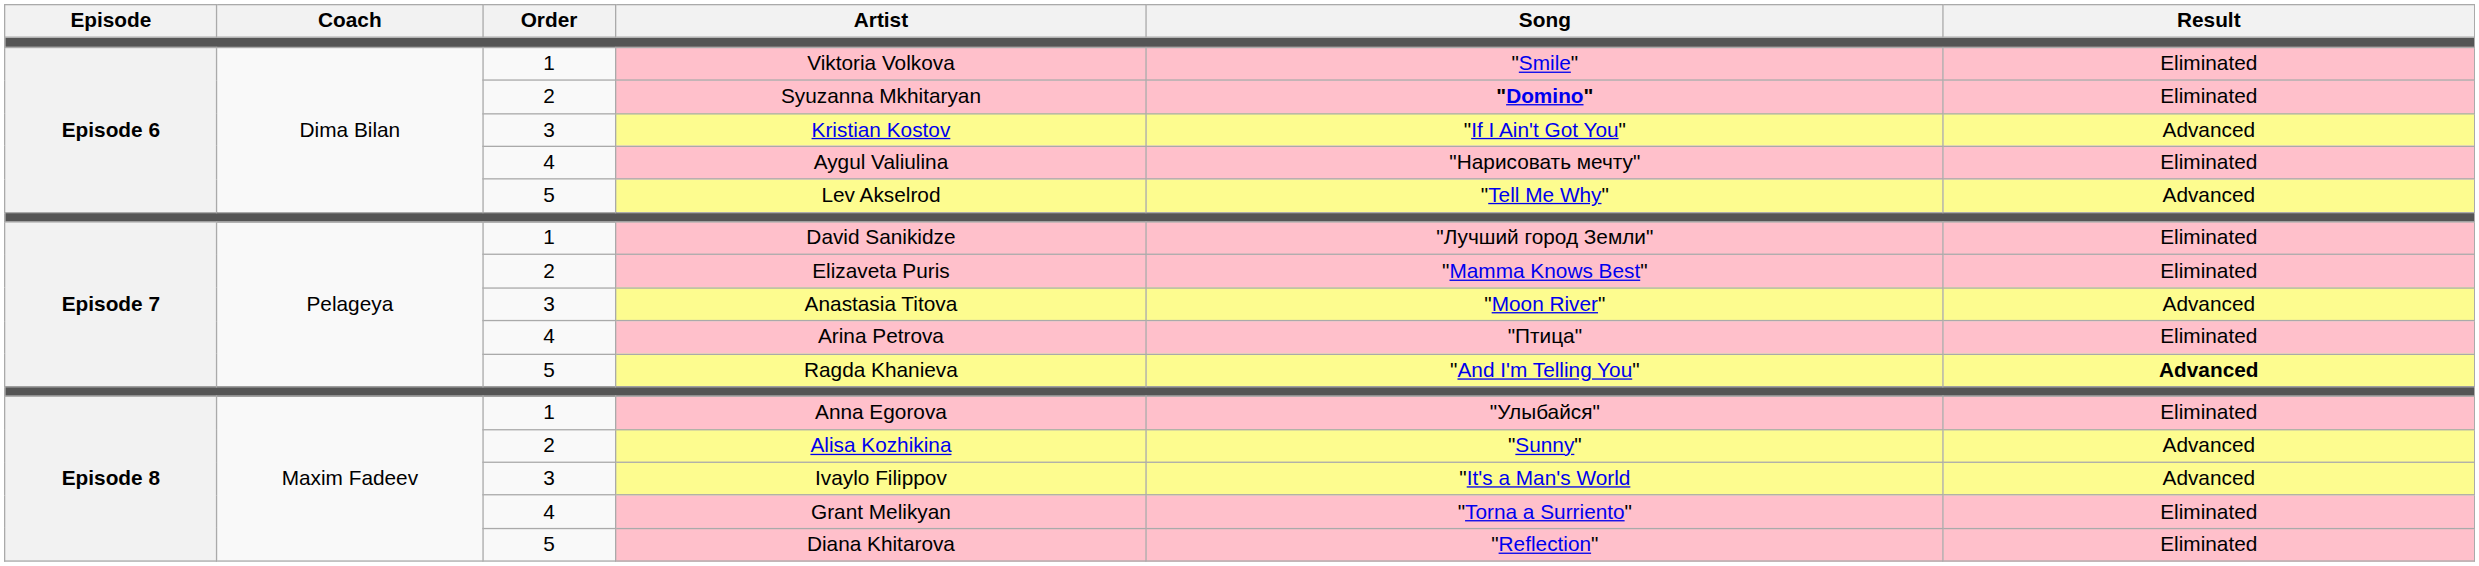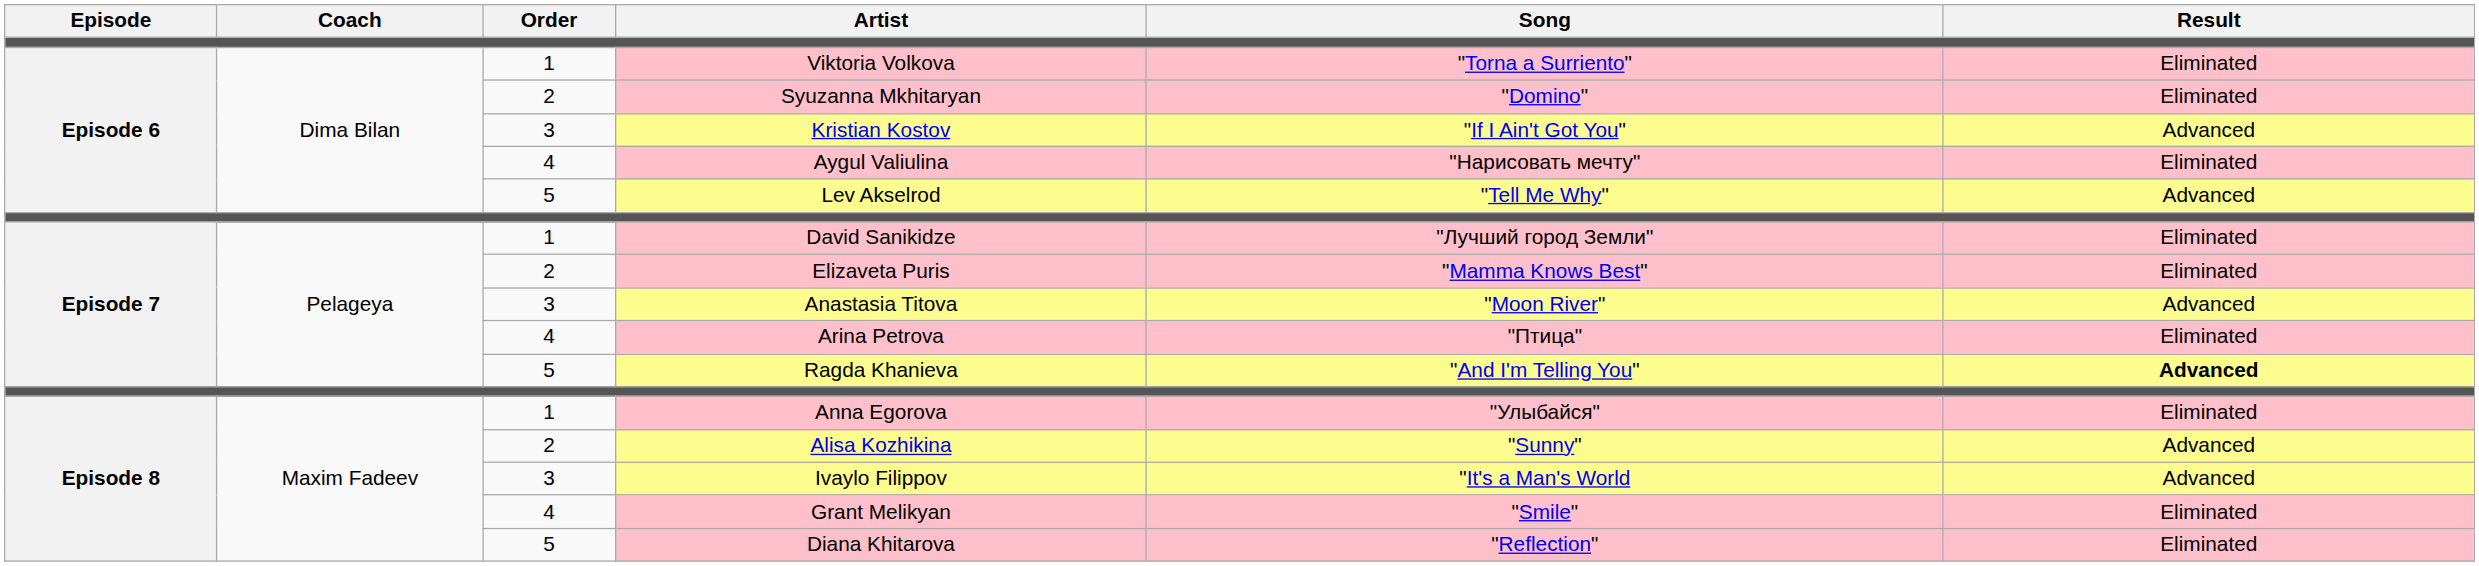(1545, 63) "Smile" -> (1545, 63) "Torna a Surriento"
(1545, 96) bold -> (1545, 96) normal
(1545, 511) "Torna a Surriento" -> (1545, 511) "Smile"
